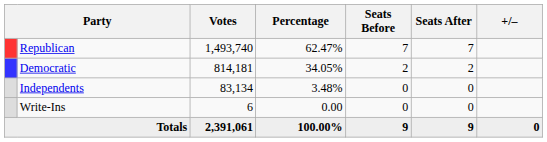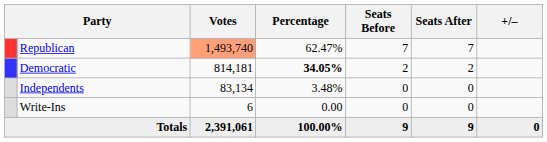(229, 48) no background -> (229, 48) lightsalmon background
(324, 68) normal -> (323, 68) bold
